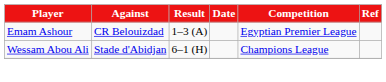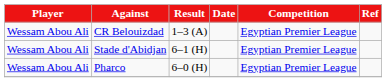(40, 31) Emam Ashour -> (48, 31) Wessam Abou Ali
(284, 49) Champions League -> (298, 49) Egyptian Premier League
+ row: (110, 67)
